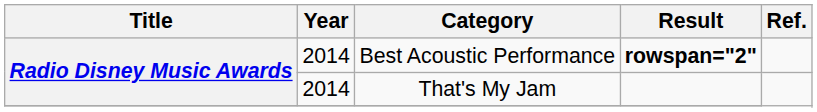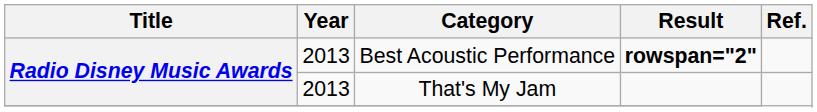(326, 55) 2014 -> (326, 55) 2013
(326, 88) 2014 -> (326, 88) 2013
